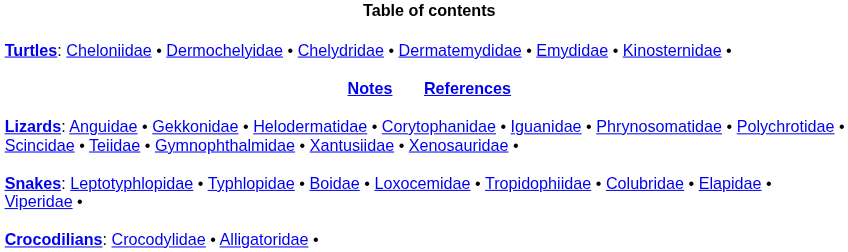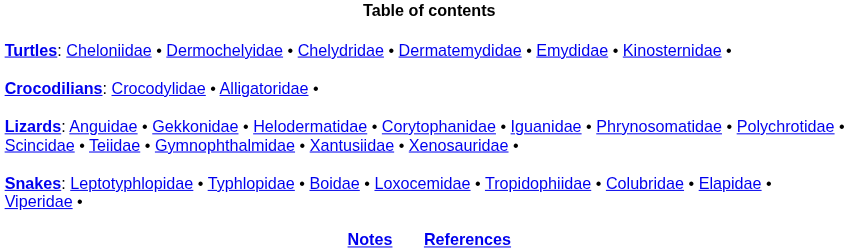(429, 88) Notes References -> (162, 88) Crocodilians: Crocodylidae • Alligatoridae •
(162, 240) Crocodilians: Crocodylidae • Alligatoridae • -> (429, 240) Notes References
